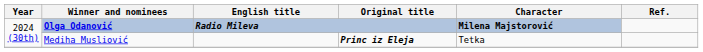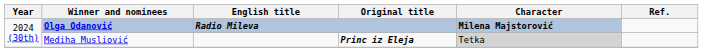(472, 40) no background -> (472, 40) lightgrey background
